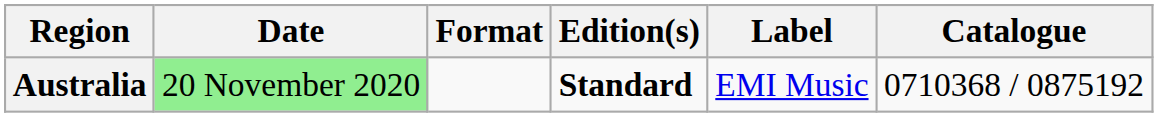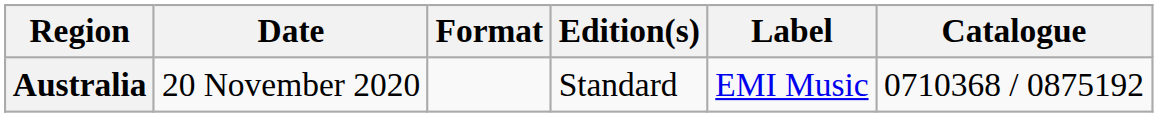(291, 84) lightgreen background -> (291, 84) no background
(626, 84) bold -> (618, 84) normal
